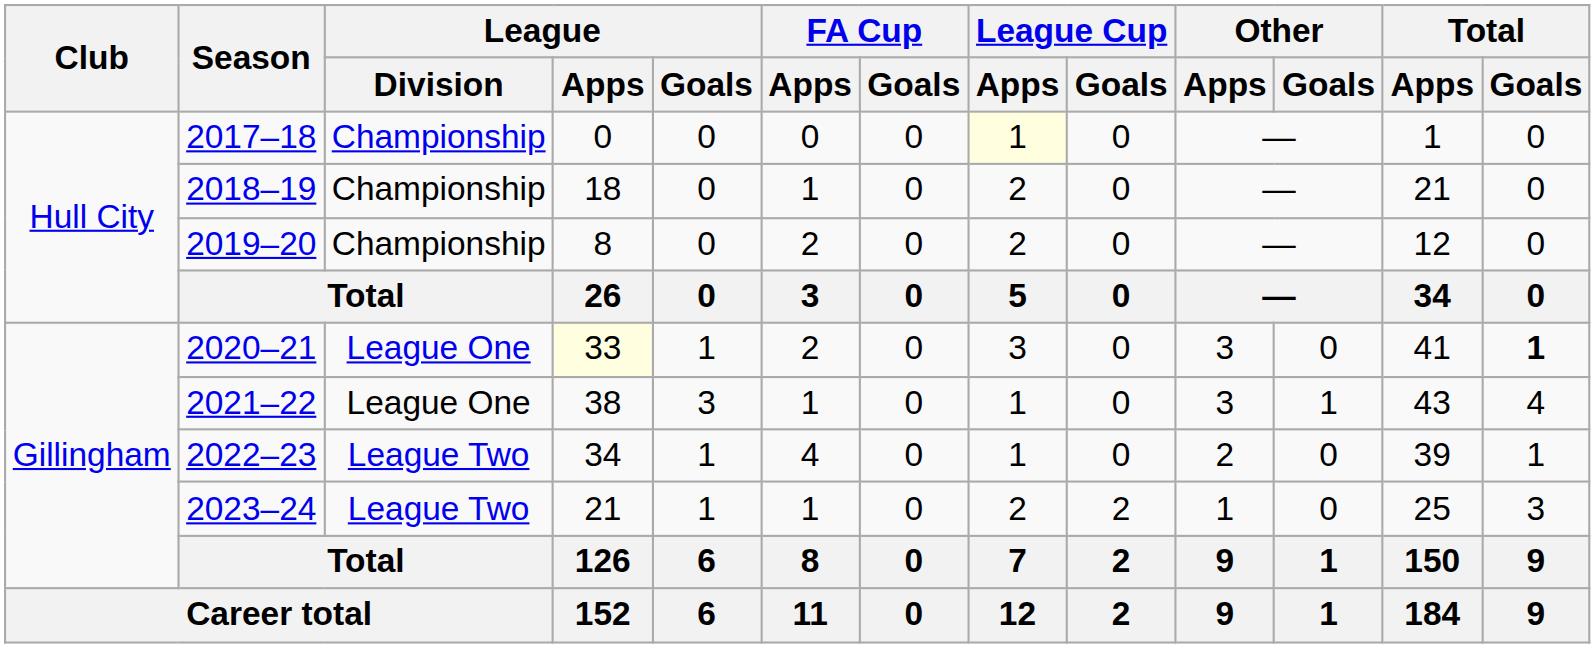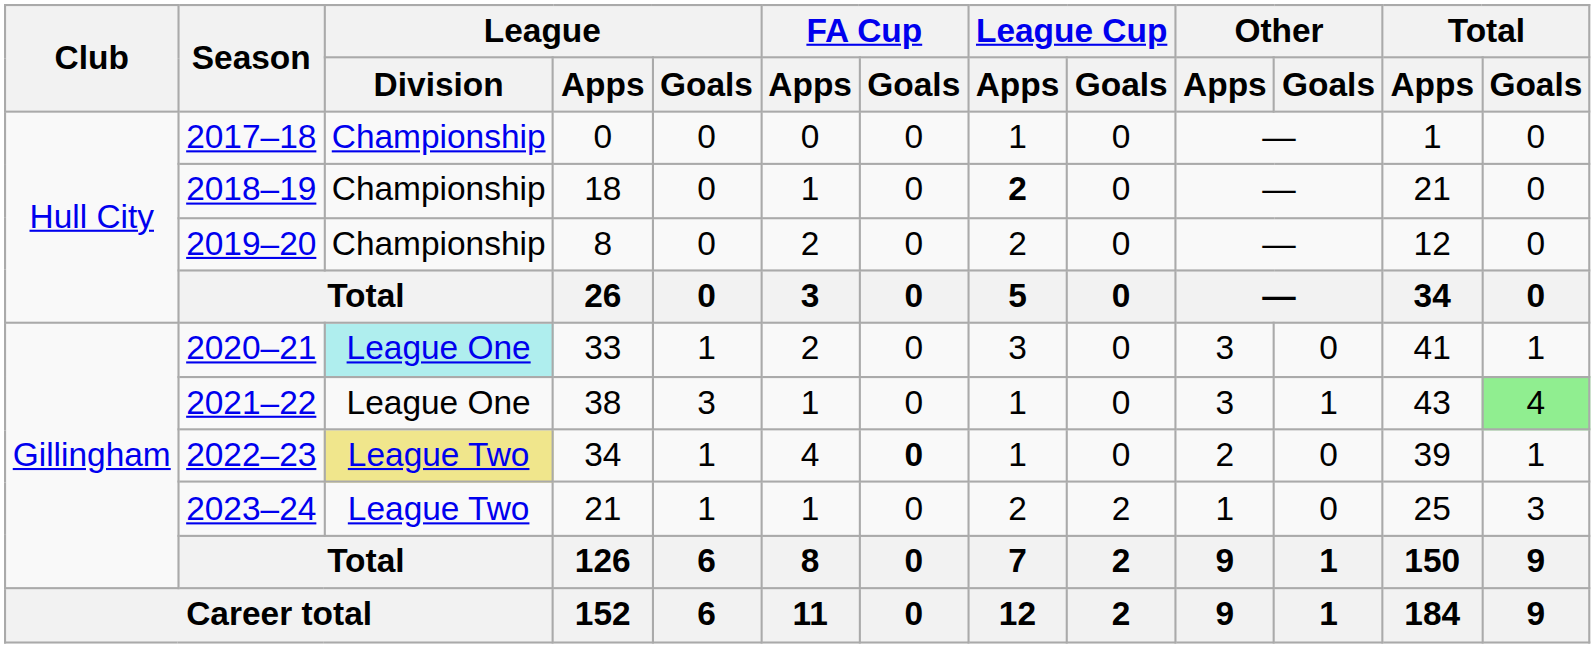(1017, 137) lightyellow background -> (1017, 137) no background
(1017, 190) normal -> (1017, 190) bold
(439, 349) no background -> (439, 349) paleturquoise background
(603, 349) lightyellow background -> (603, 349) no background
(1536, 349) bold -> (1536, 349) normal
(1536, 402) no background -> (1536, 402) lightgreen background
(439, 455) no background -> (439, 455) khaki background
(914, 455) normal -> (914, 455) bold
